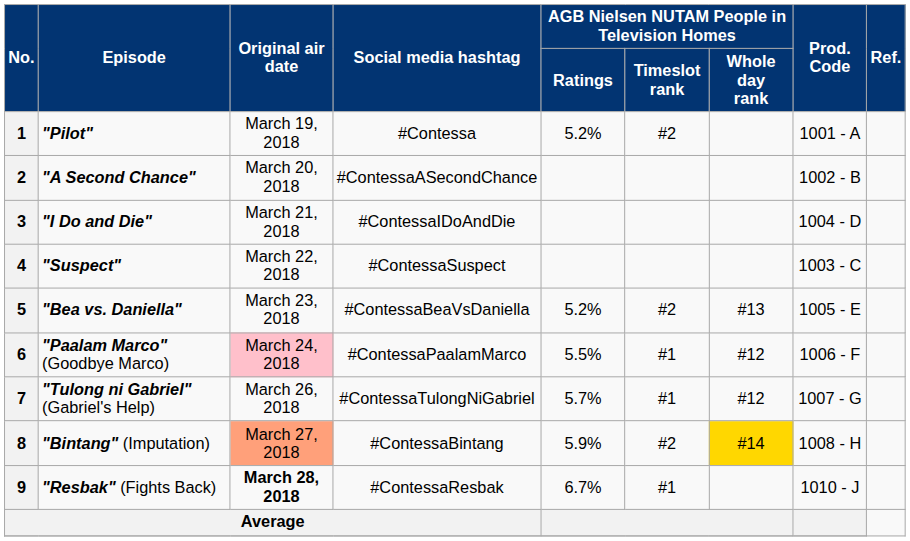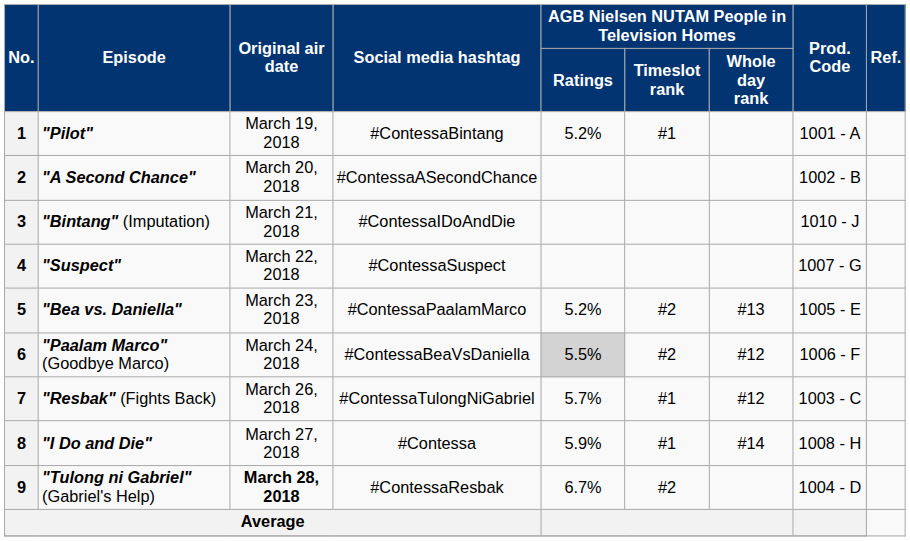(437, 133) #Contessa -> (437, 133) #ContessaBintang
(667, 133) #2 -> (667, 133) #1
(97, 221) "I Do and Die" -> (126, 221) "Bintang" (Imputation)
(830, 221) 1004 - D -> (830, 221) 1010 - J
(830, 266) 1003 - C -> (830, 266) 1007 - G
(437, 310) #ContessaBeaVsDaniella -> (437, 310) #ContessaPaalamMarco
(281, 354) pink background -> (281, 354) no background
(437, 354) #ContessaPaalamMarco -> (437, 354) #ContessaBeaVsDaniella
(583, 354) no background -> (583, 354) lightgrey background
(667, 354) #1 -> (667, 354) #2
(117, 398) "Tulong ni Gabriel" (Gabriel's Help) -> (129, 398) "Resbak" (Fights Back)
(830, 398) 1007 - G -> (830, 398) 1003 - C
(126, 443) "Bintang" (Imputation) -> (97, 443) "I Do and Die"
(281, 443) lightsalmon background -> (281, 443) no background
(437, 443) #ContessaBintang -> (437, 443) #Contessa
(667, 443) #2 -> (667, 443) #1
(751, 443) gold background -> (751, 443) no background
(129, 487) "Resbak" (Fights Back) -> (117, 487) "Tulong ni Gabriel" (Gabriel's Help)
(667, 487) #1 -> (667, 487) #2
(830, 487) 1010 - J -> (830, 487) 1004 - D
